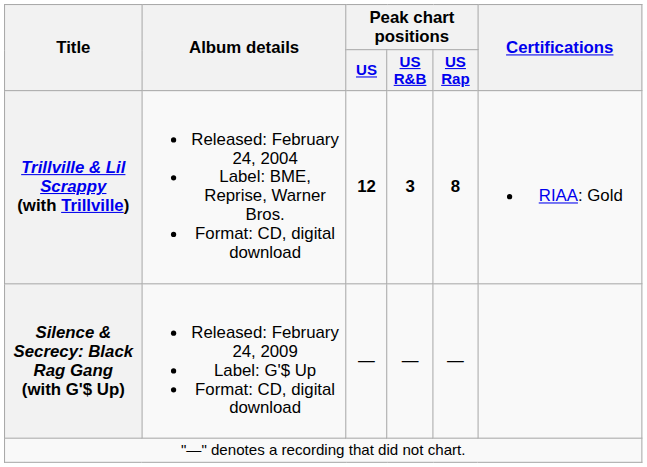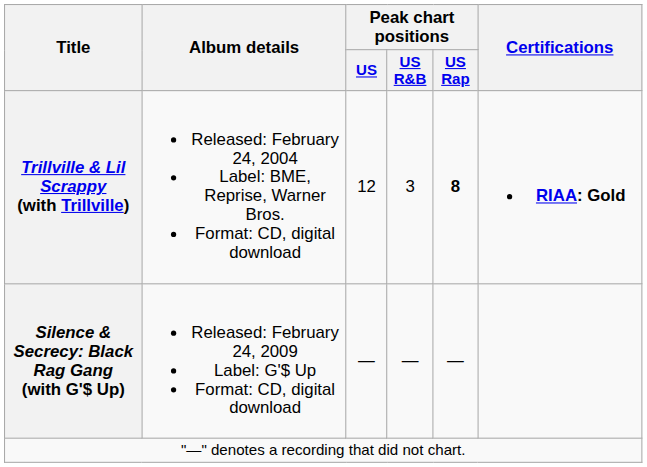(367, 187) bold -> (367, 187) normal
(410, 187) bold -> (410, 187) normal
(560, 196) normal -> (560, 196) bold
